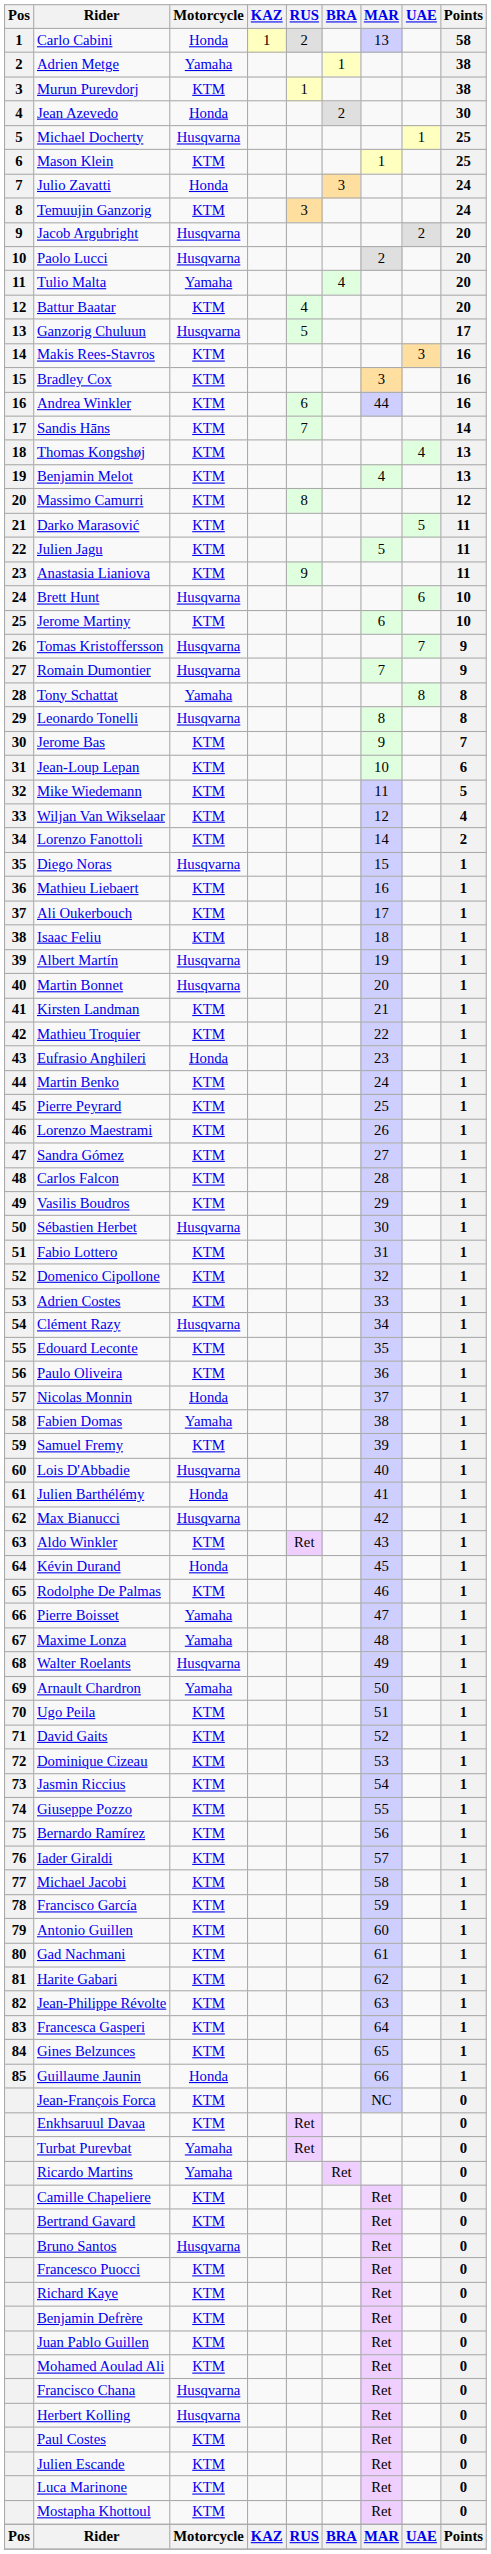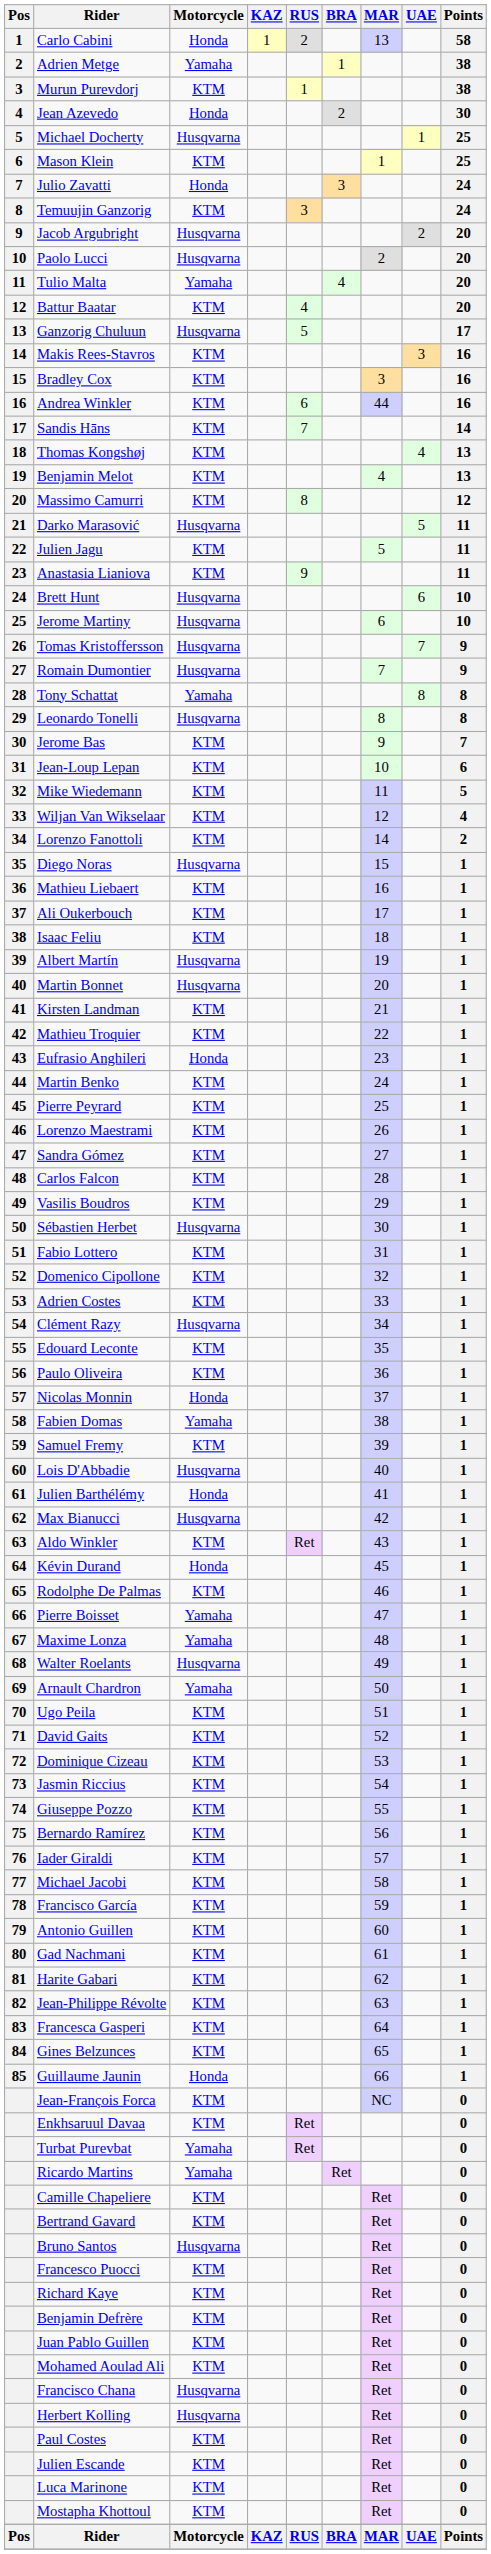(209, 525) KTM -> (209, 525) Husqvarna
(209, 622) KTM -> (209, 622) Husqvarna
